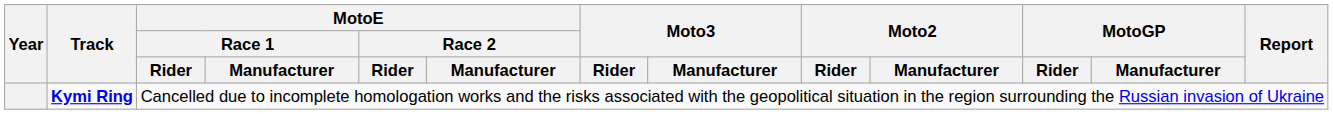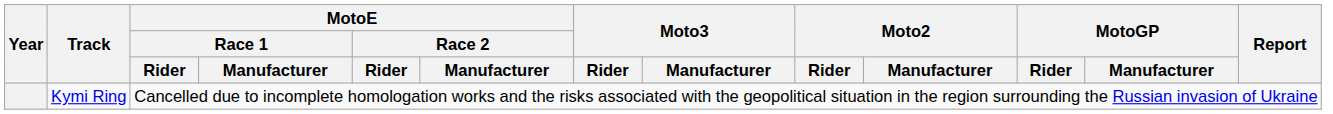(92, 97) bold -> (89, 97) normal
